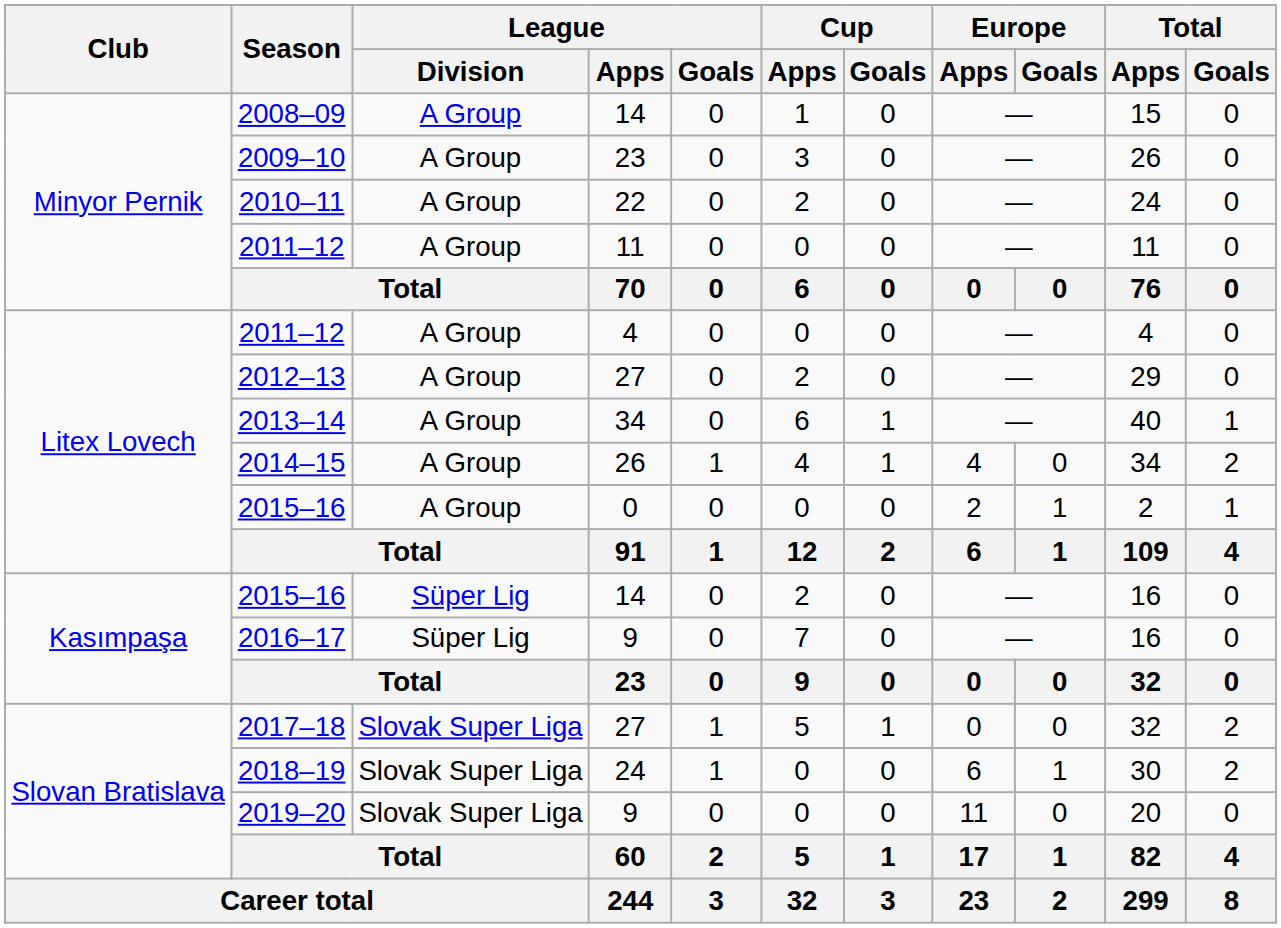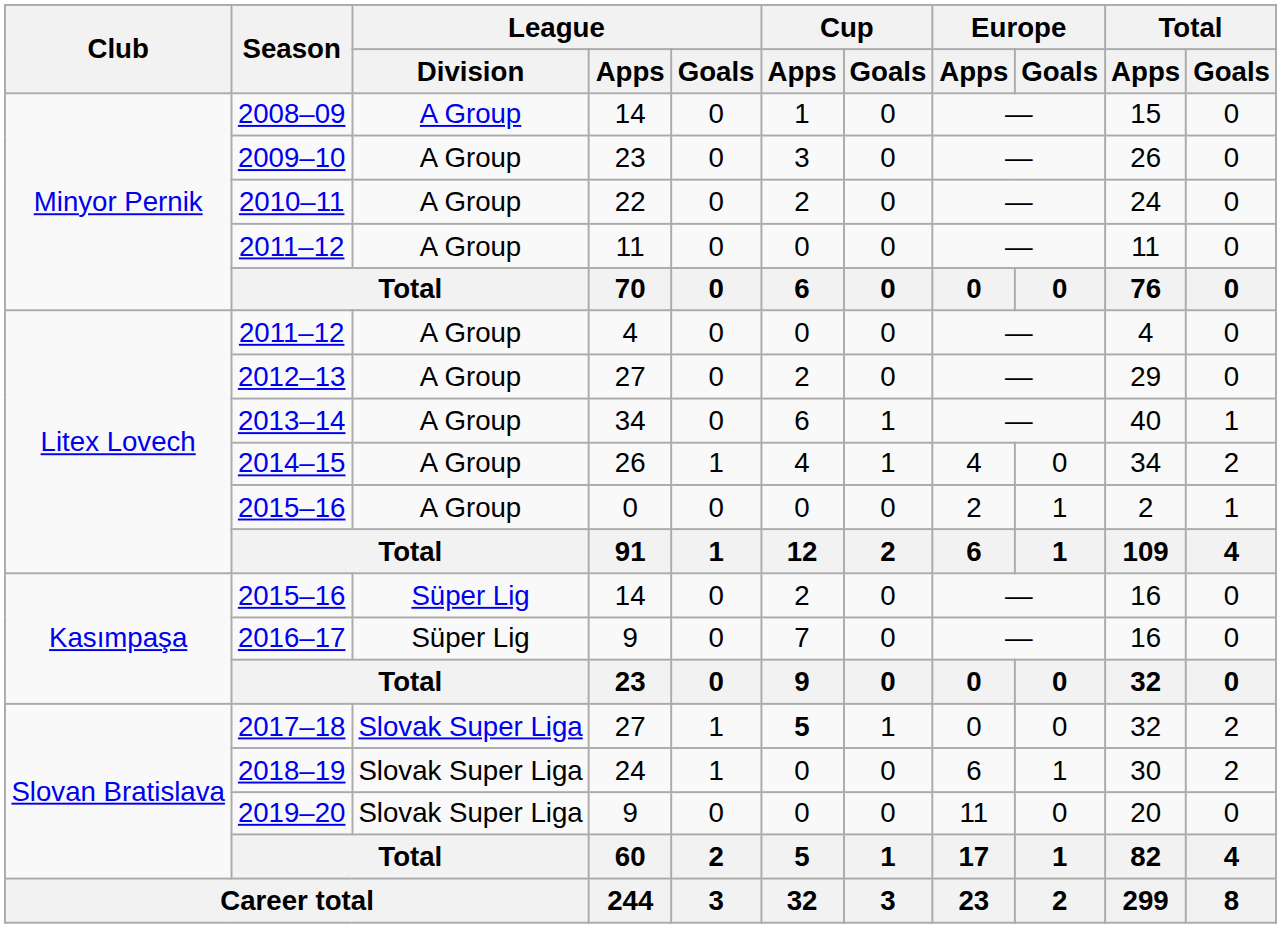(802, 726) normal -> (802, 726) bold
